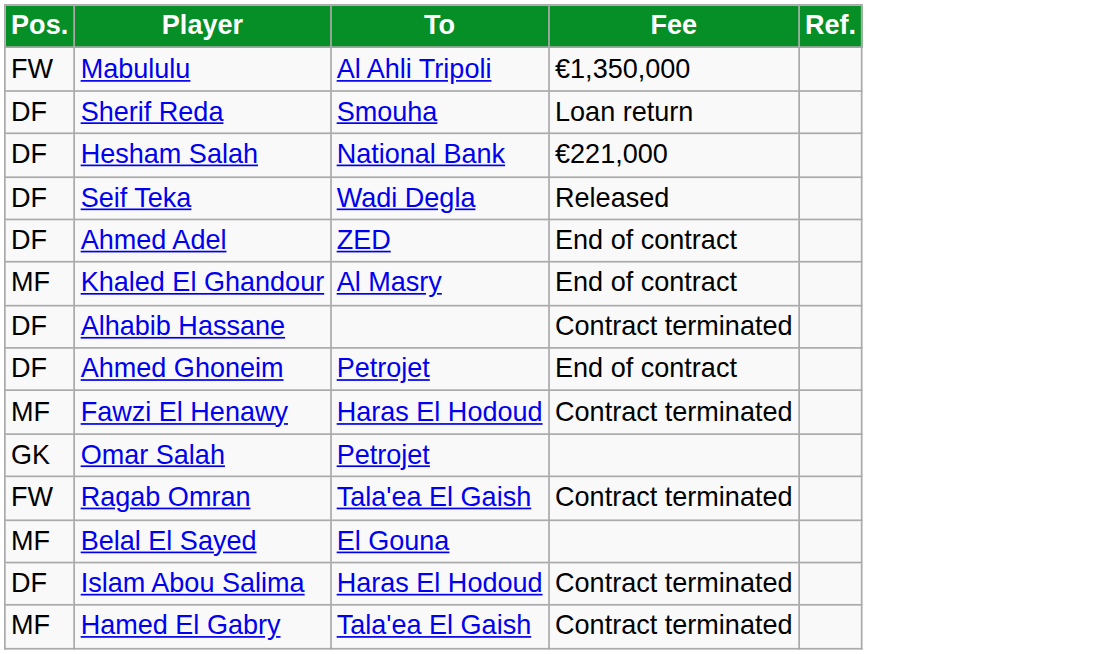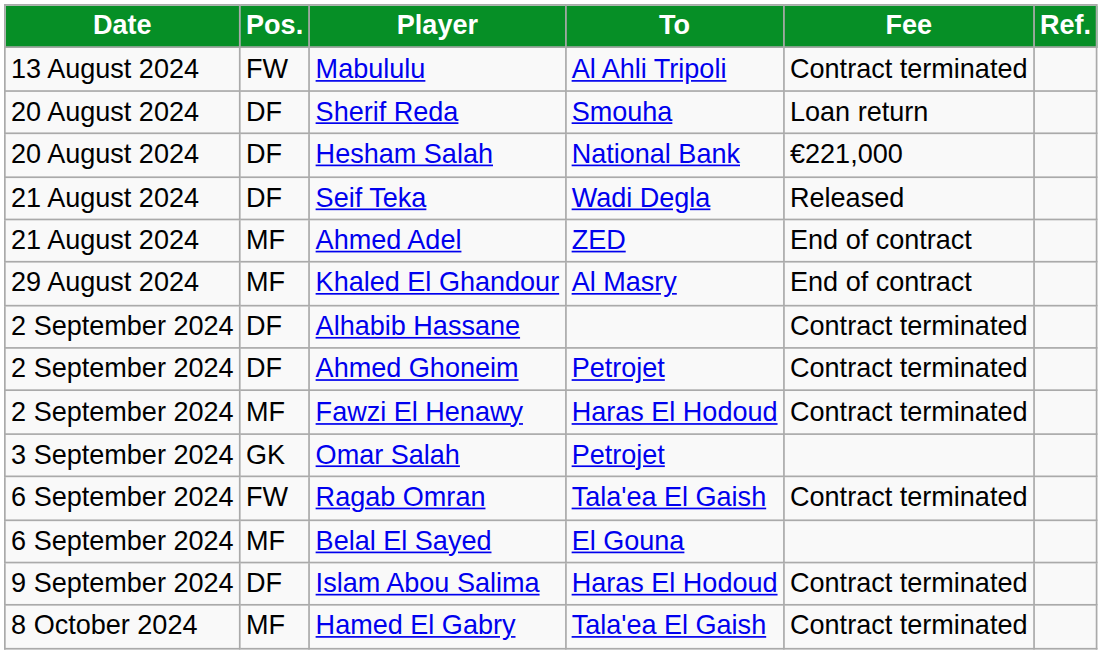+ column: (122, 25)
(623, 68) €1,350,000 -> (909, 68) Contract terminated
(29, 240) DF -> (266, 240) MF
(646, 369) End of contract -> (909, 369) Contract terminated
